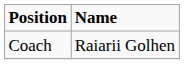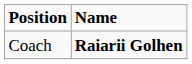(125, 44) normal -> (129, 44) bold
